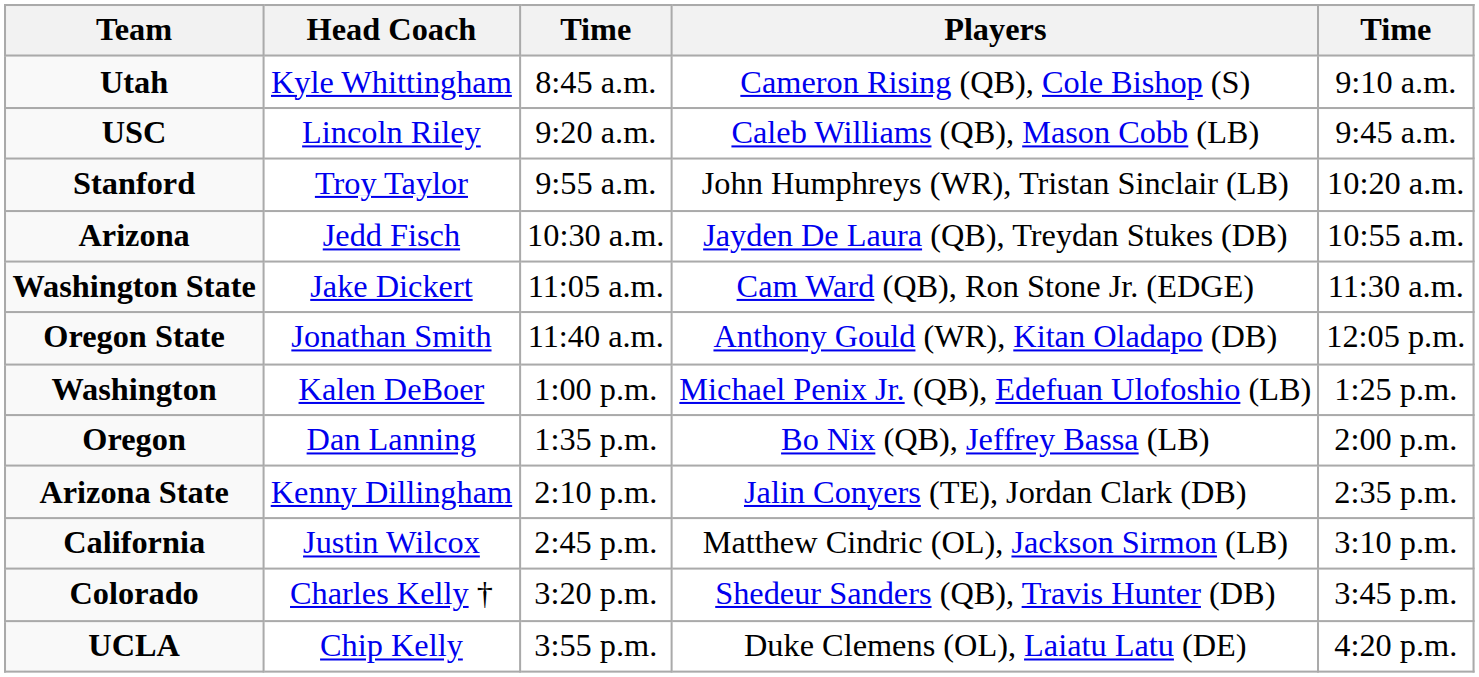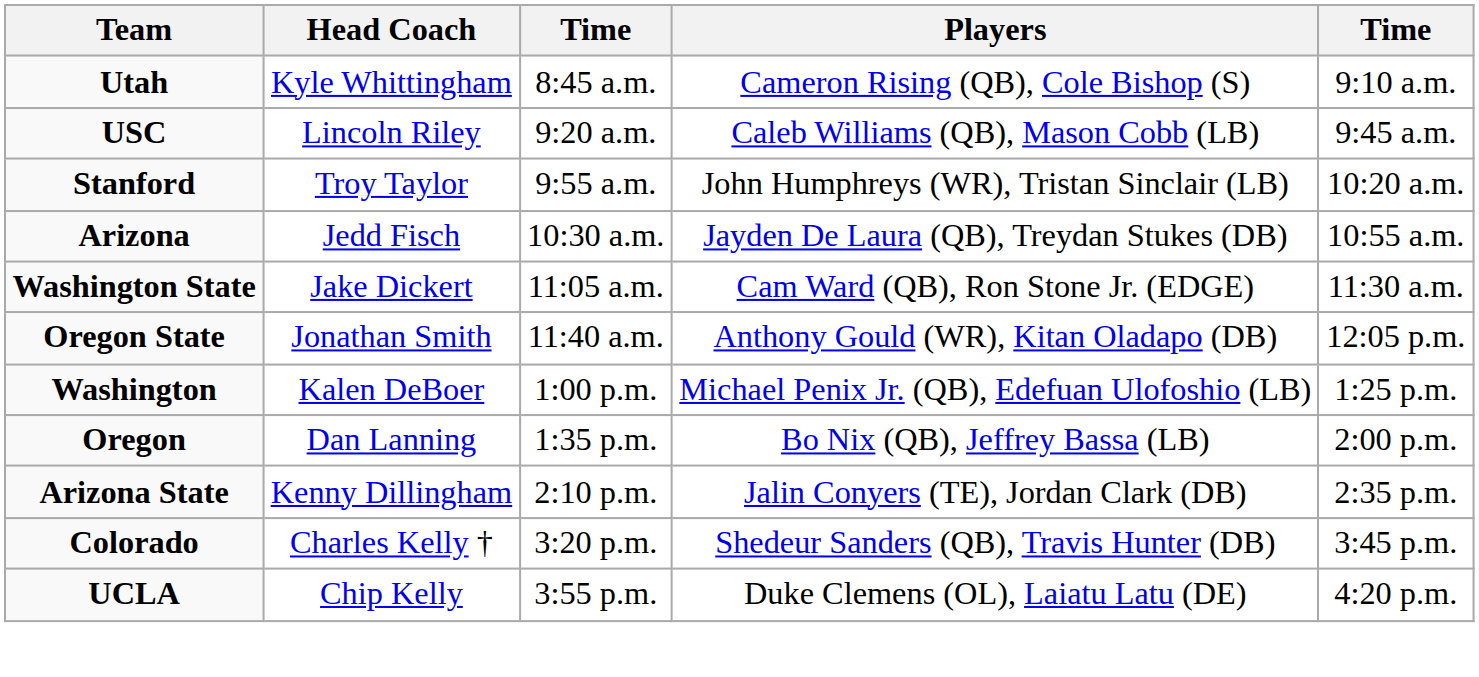- row: (134, 542)
